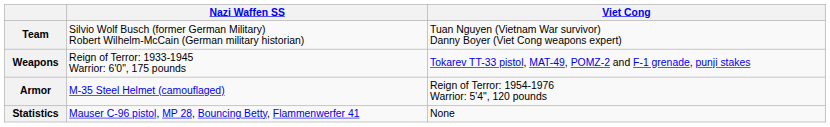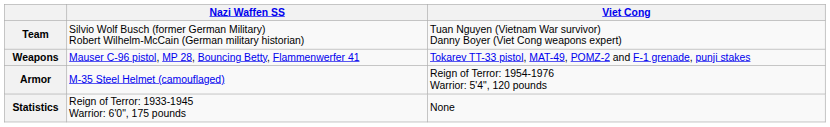(131, 63) Reign of Terror: 1933-1945 Warrior: 6'0", 175 pounds -> (214, 57) Mauser C-96 pistol, MP 28, Bouncing Betty, Flammenwerfer 41
(214, 113) Mauser C-96 pistol, MP 28, Bouncing Betty, Flammenwerfer 41 -> (131, 107) Reign of Terror: 1933-1945 Warrior: 6'0", 175 pounds
